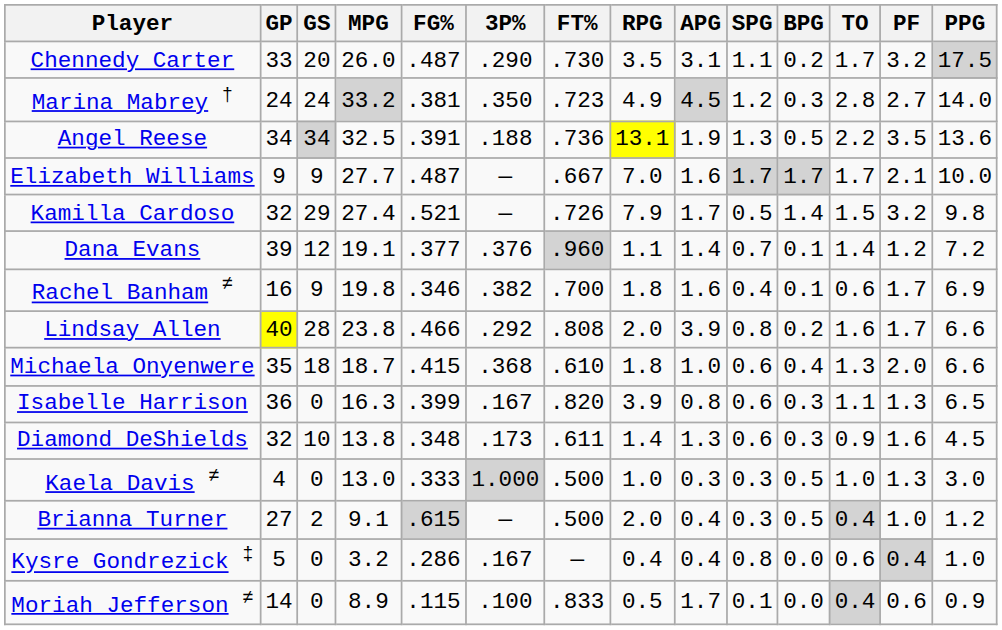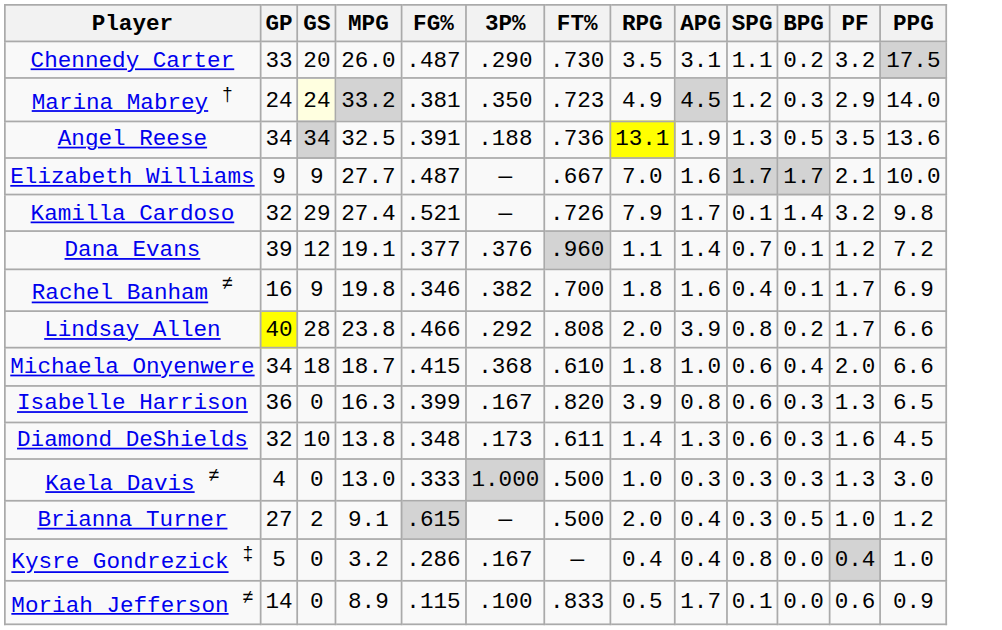- column: (855, 23)
(317, 100) no background -> (317, 100) lightyellow background
(907, 100) 2.7 -> (855, 100) 2.9
(752, 213) 0.5 -> (752, 213) 0.1
(279, 367) 35 -> (279, 367) 34
(804, 480) 0.5 -> (804, 480) 0.3
